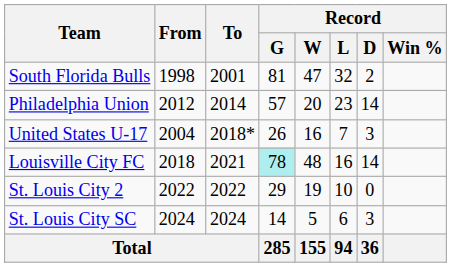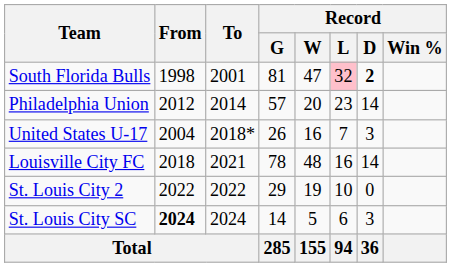(343, 76) no background -> (343, 76) pink background
(370, 76) normal -> (370, 76) bold
(277, 162) paleturquoise background -> (277, 162) no background
(177, 219) normal -> (177, 219) bold
